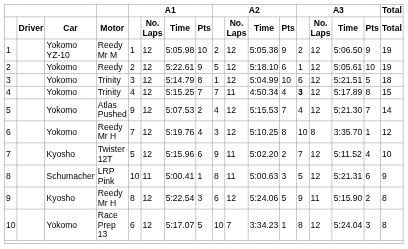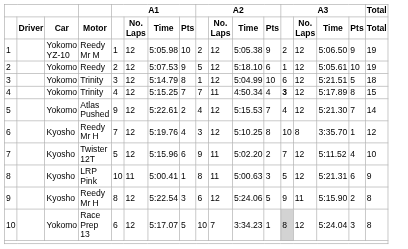(180, 67) 5:22.61 -> (164, 67) 5:07.53
(180, 110) 5:07.53 -> (164, 110) 5:22.61
(62, 132) Yokomo -> (61, 132) Kyosho
(71, 176) Schumacher -> (61, 176) Kyosho
(300, 225) no background -> (285, 225) lightgrey background
